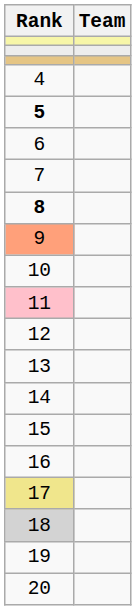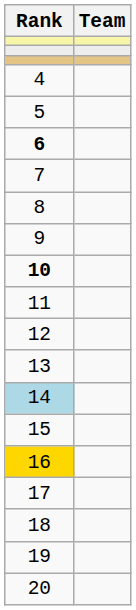(39, 112) bold -> (39, 112) normal
(39, 144) normal -> (39, 144) bold
(39, 207) bold -> (39, 207) normal
(39, 239) lightsalmon background -> (39, 239) no background
(39, 271) normal -> (39, 271) bold
(39, 303) pink background -> (39, 303) no background
(39, 398) no background -> (39, 398) lightblue background
(39, 462) no background -> (39, 462) gold background
(39, 493) khaki background -> (39, 493) no background
(39, 525) lightgrey background -> (39, 525) no background
